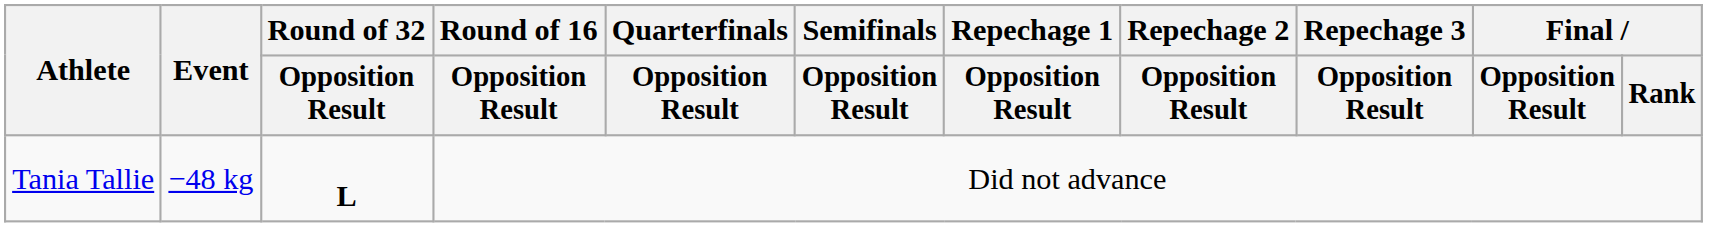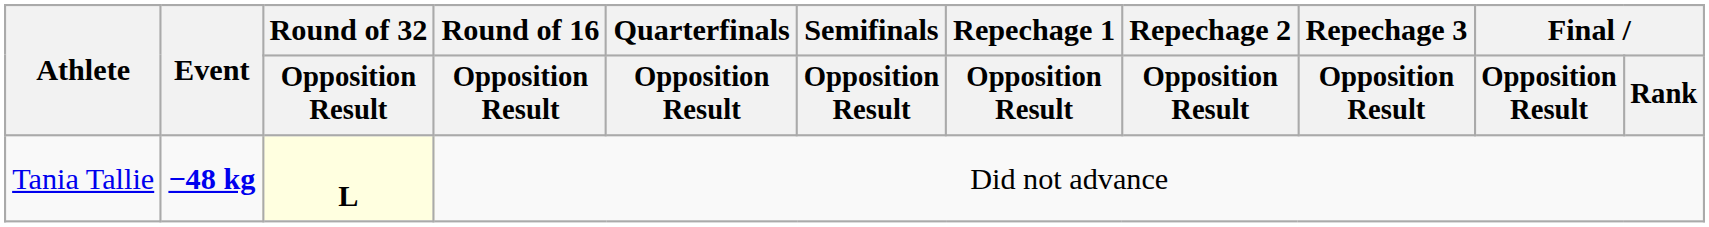(211, 178) normal -> (212, 178) bold
(347, 196) no background -> (348, 196) lightyellow background
